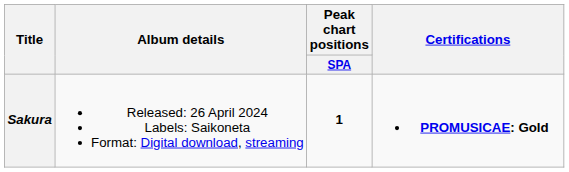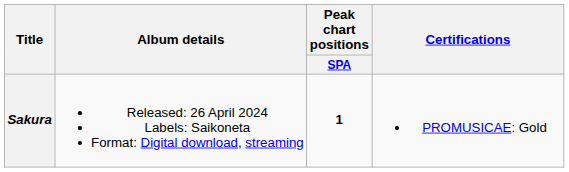(468, 128) bold -> (468, 128) normal
